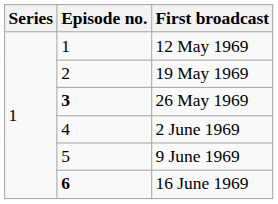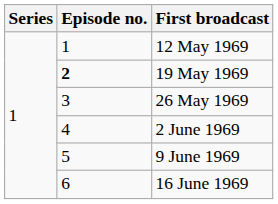(66, 73) normal -> (66, 73) bold
(66, 101) bold -> (66, 101) normal
(66, 184) bold -> (66, 184) normal
